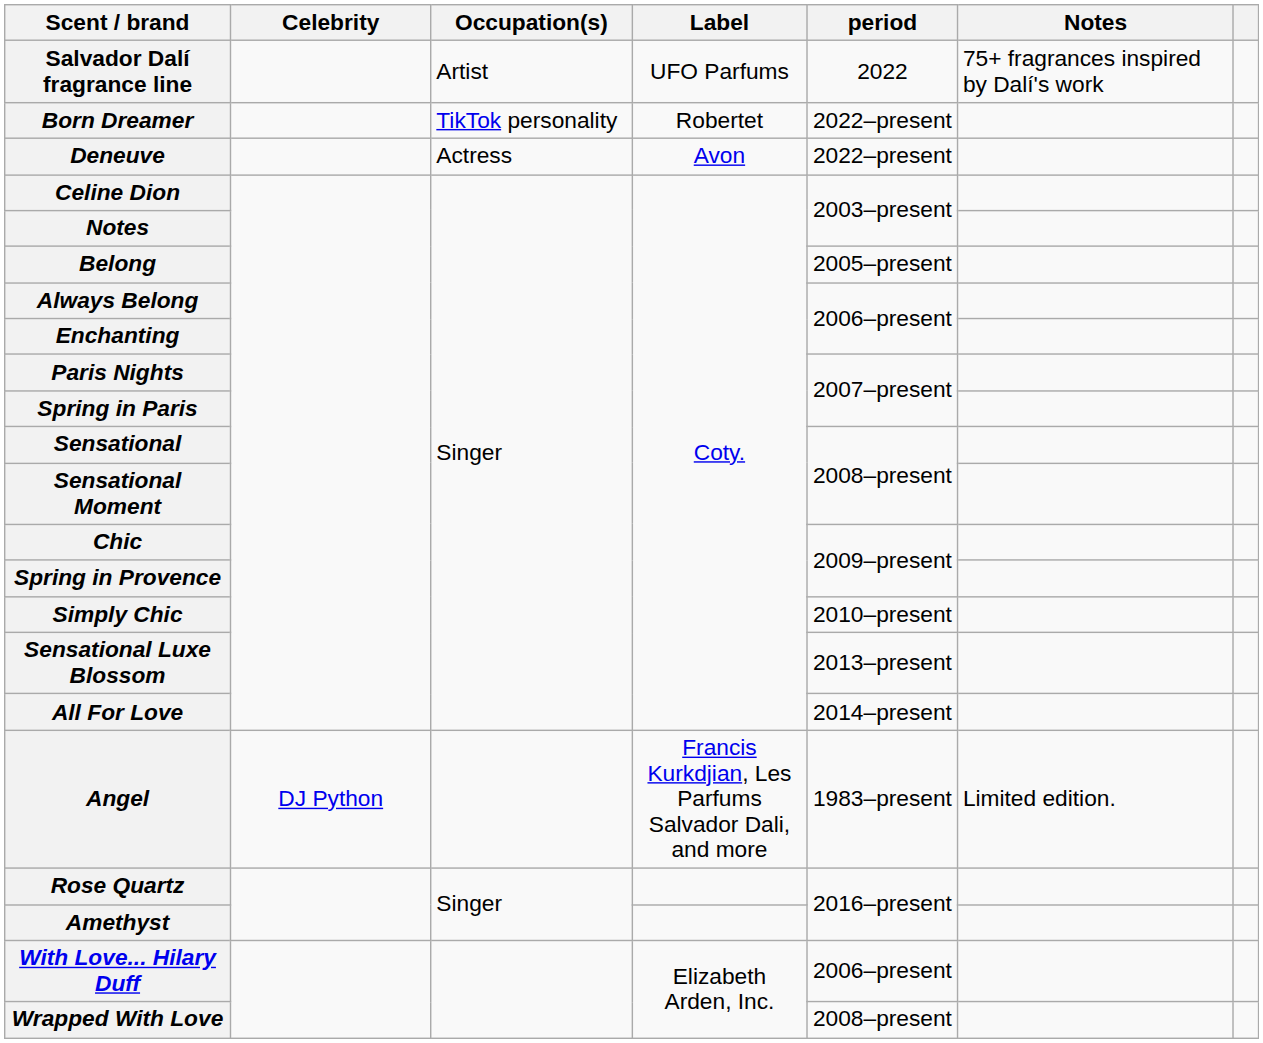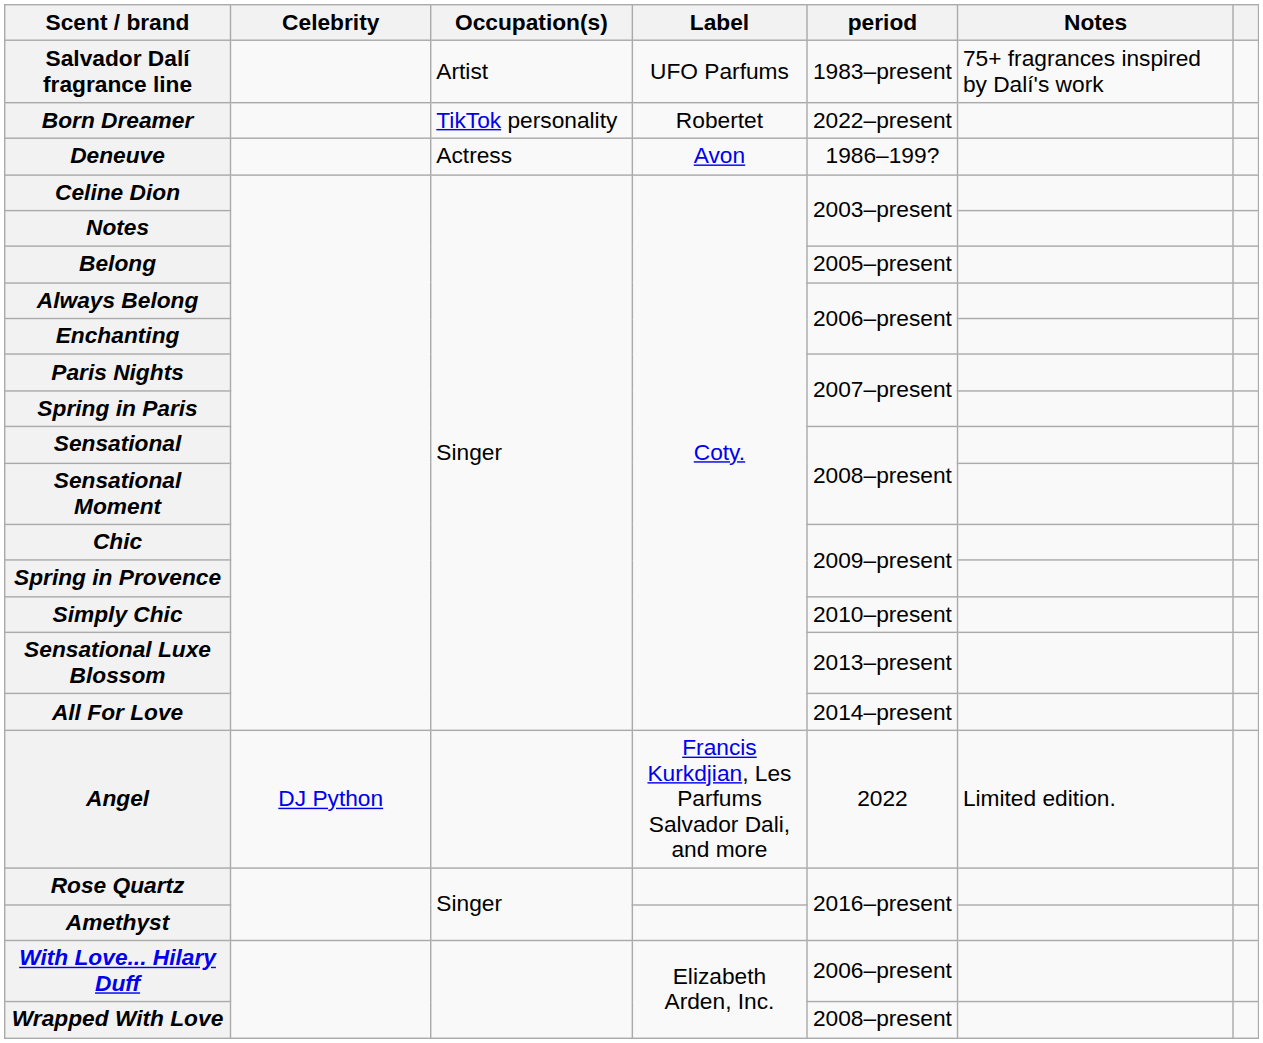(882, 71) 2022 -> (882, 71) 1983–present
(882, 156) 2022–present -> (882, 156) 1986–199?
(882, 798) 1983–present -> (882, 798) 2022
